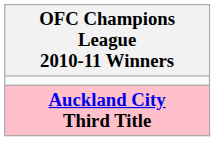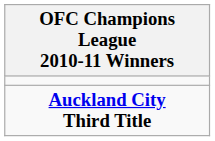(107, 110) pink background -> (107, 110) no background
